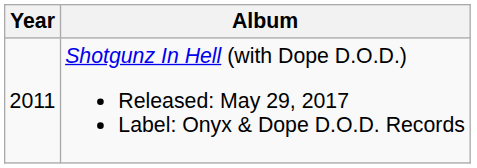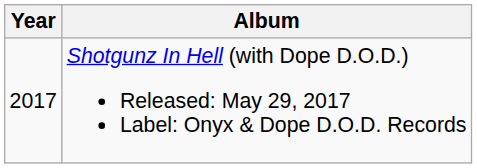(32, 100) 2011 -> (33, 100) 2017
